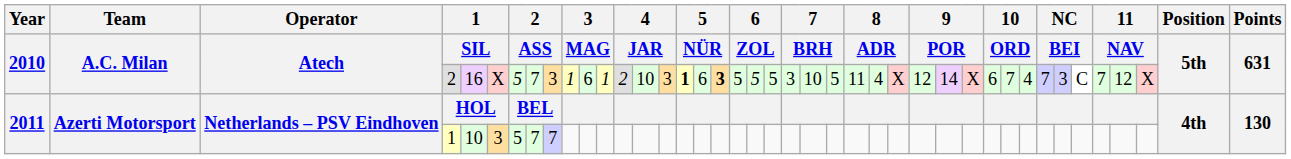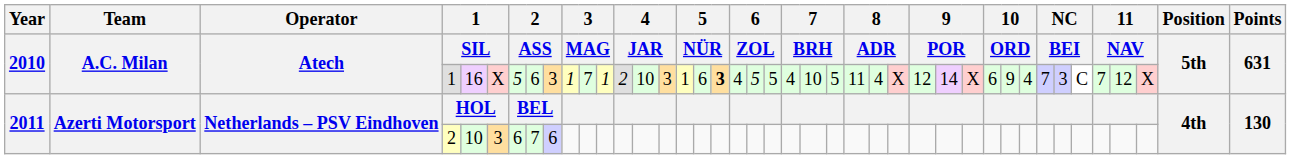(452, 78) 2 -> (452, 78) 1
(535, 78) 7 -> (535, 78) 6
(588, 78) 6 -> (588, 78) 7
(685, 78) bold -> (685, 78) normal
(738, 78) 5 -> (738, 78) 4
(791, 78) 3 -> (791, 78) 4
(1010, 78) 7 -> (1010, 78) 9
(452, 138) 1 -> (452, 138) 2
(518, 138) 5 -> (518, 138) 6
(553, 138) 7 -> (553, 138) 6
